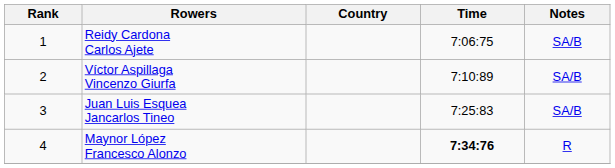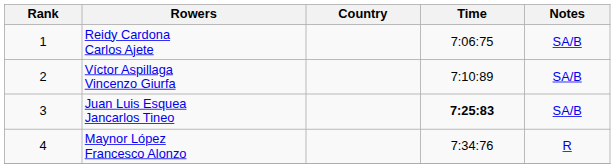(472, 111) normal -> (472, 111) bold
(472, 146) bold -> (472, 146) normal
